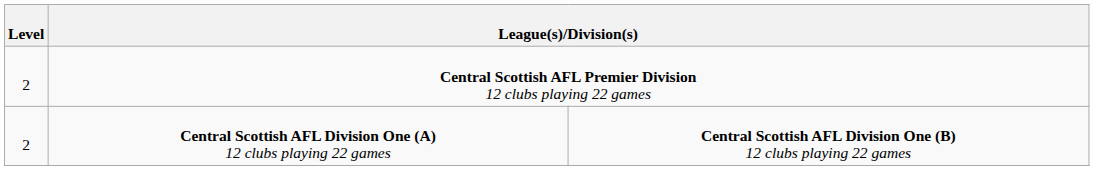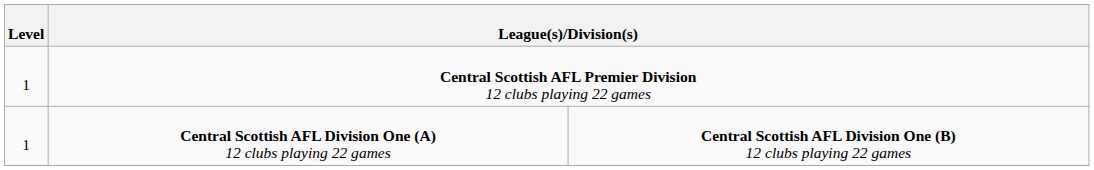(26, 85) 2 -> (26, 85) 1
(26, 144) 2 -> (26, 144) 1
